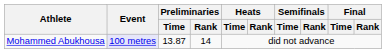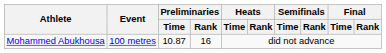(133, 42) lavender background -> (133, 42) no background
(174, 42) 13.87 -> (174, 42) 10.87
(206, 42) 14 -> (206, 42) 16
